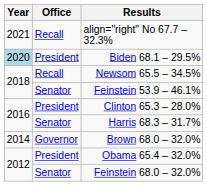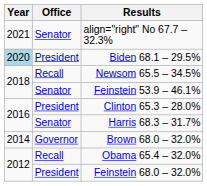(49, 35) Recall -> (53, 35) Senator
(57, 156) President -> (49, 156) Recall
(53, 172) Senator -> (57, 172) President
